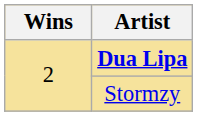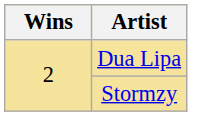(142, 57) bold -> (139, 57) normal
